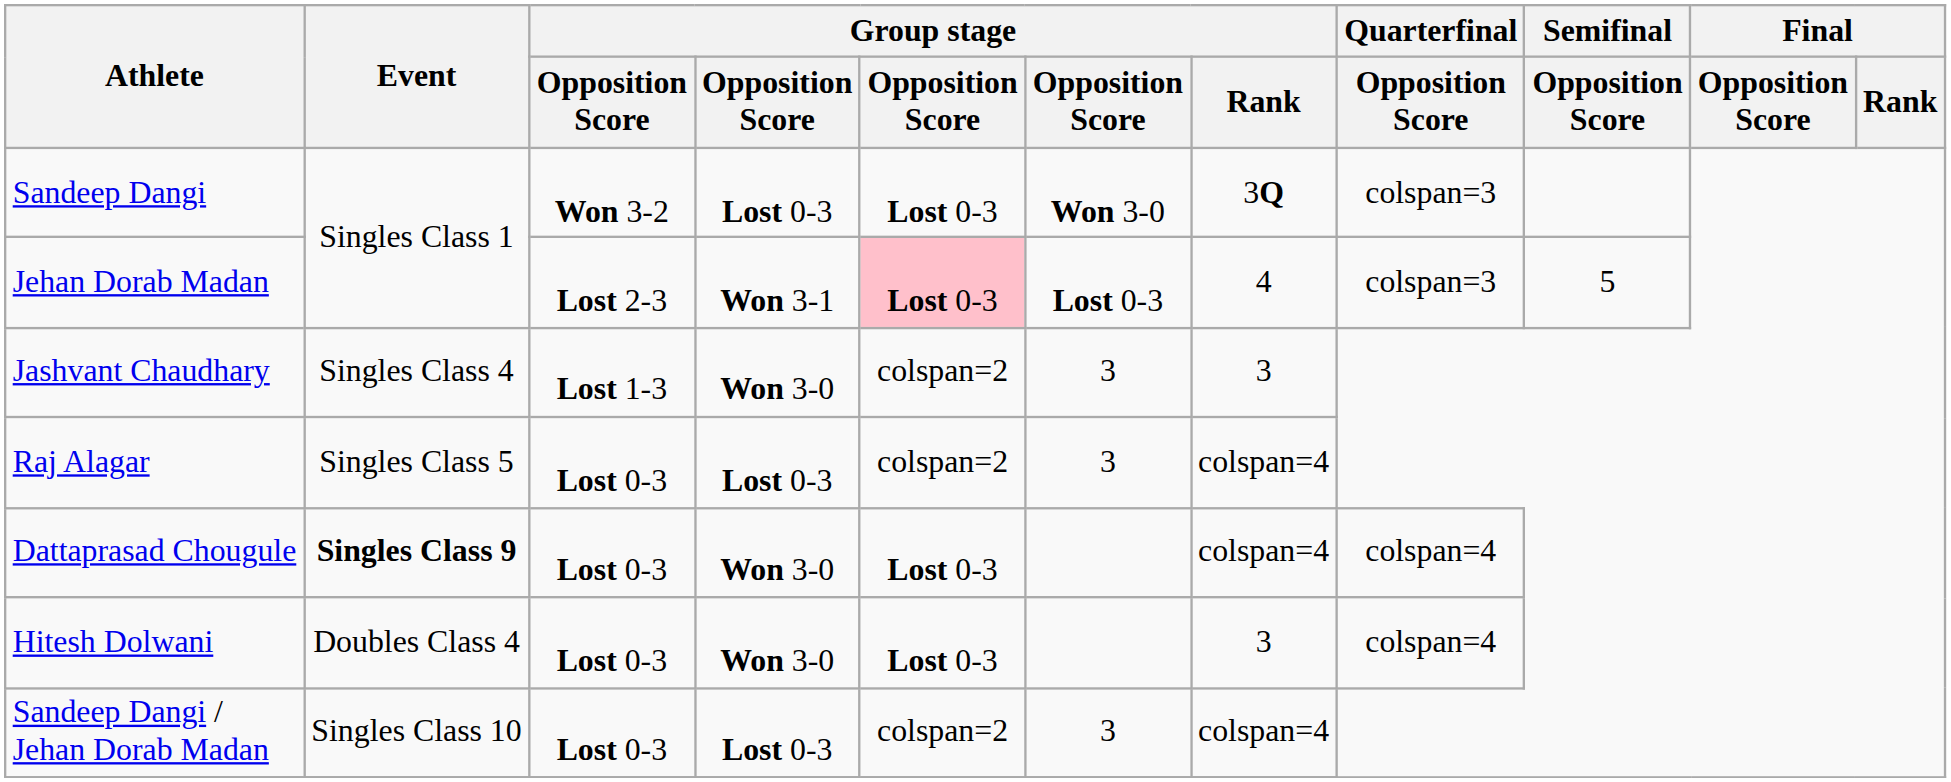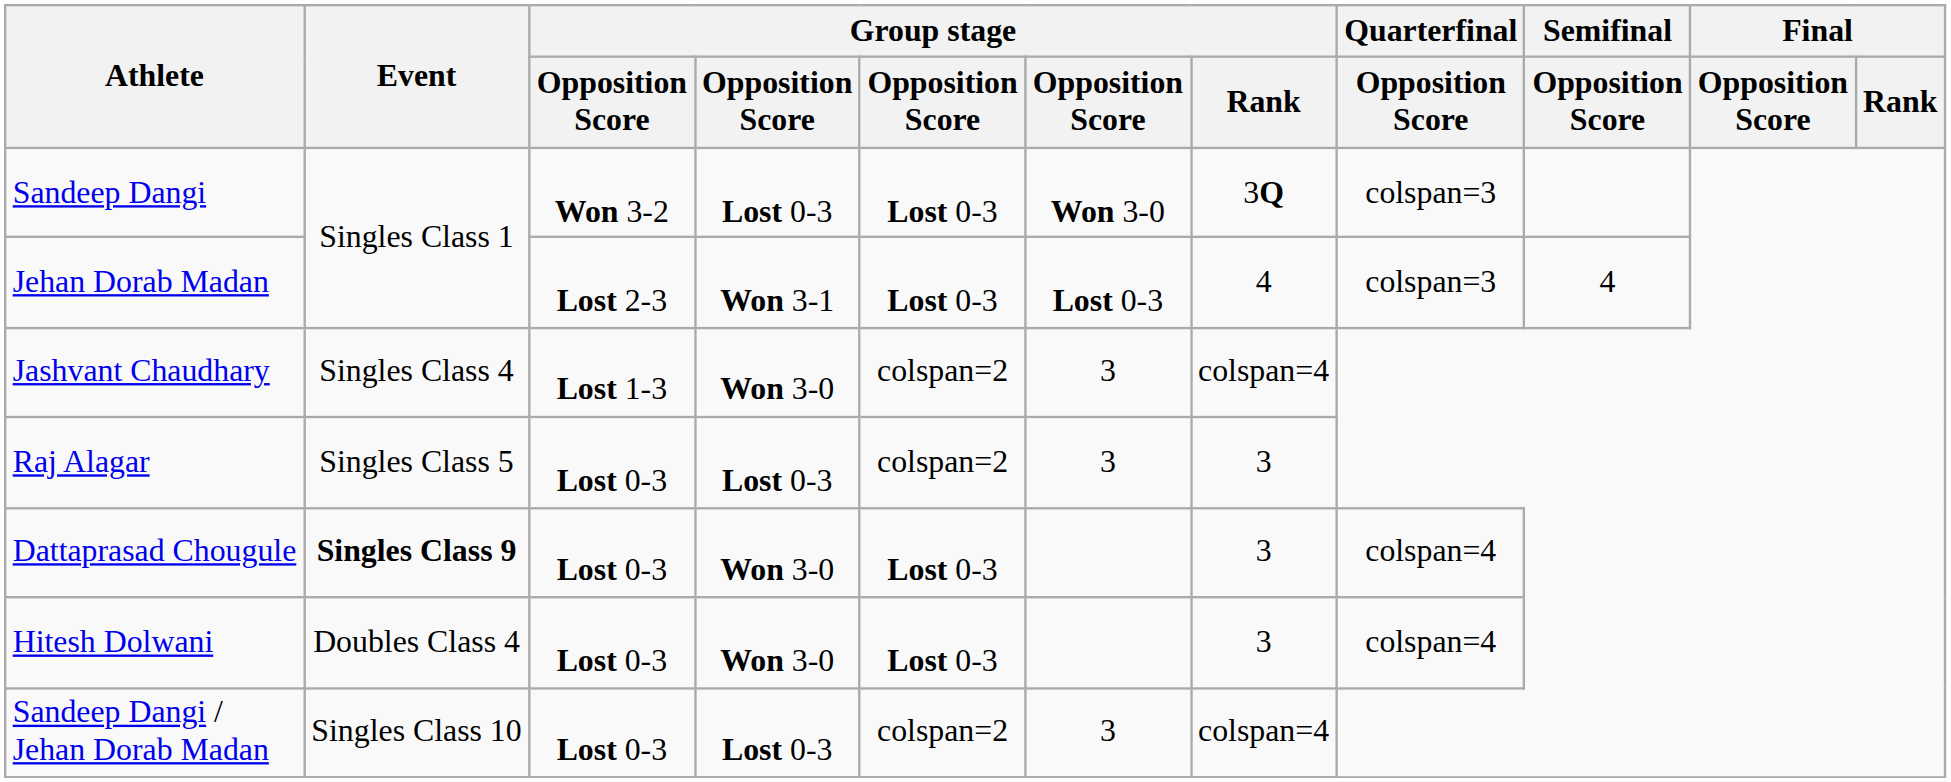(943, 300) pink background -> (943, 300) no background
(1608, 281) 5 -> (1608, 281) 4
(1264, 371) 3 -> (1264, 371) colspan=4
(1264, 461) colspan=4 -> (1264, 461) 3
(1264, 551) colspan=4 -> (1264, 551) 3
